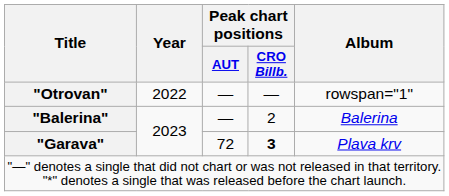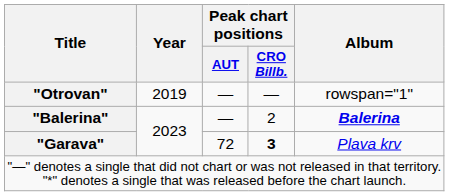(169, 94) 2022 -> (169, 94) 2019
(369, 118) normal -> (369, 118) bold
